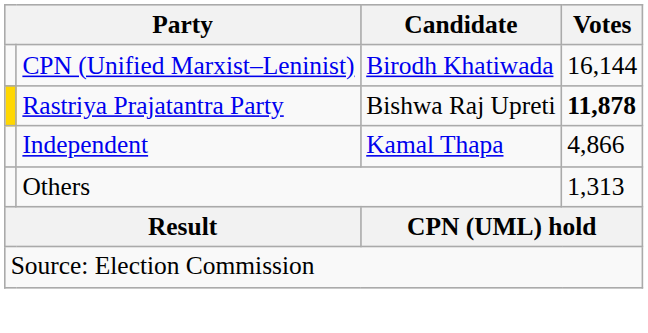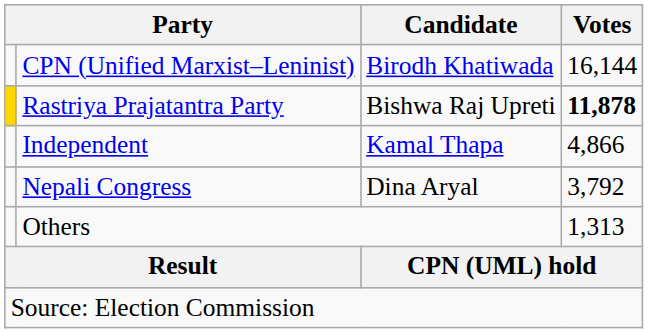+ row: (107, 186)
